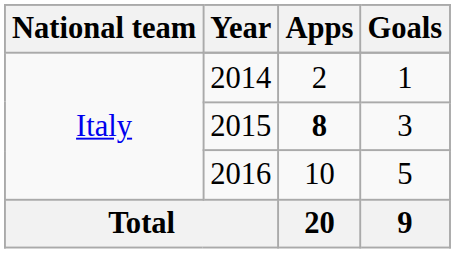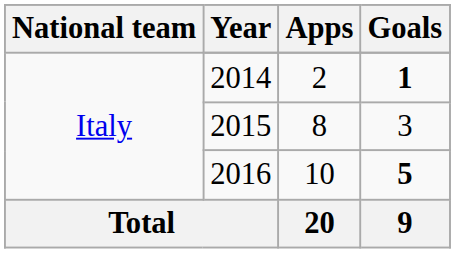(405, 77) normal -> (405, 77) bold
(319, 125) bold -> (319, 125) normal
(405, 174) normal -> (405, 174) bold
